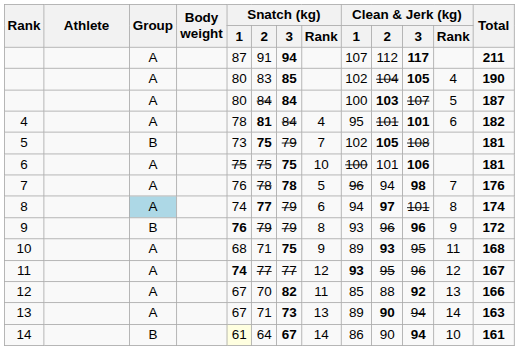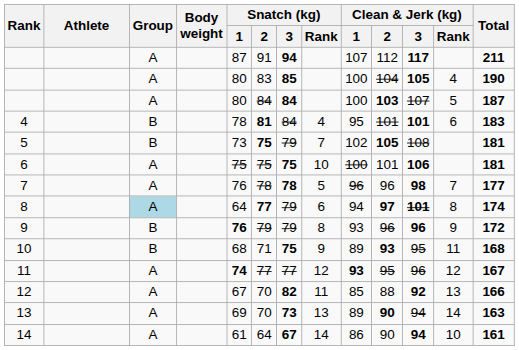(356, 79) 102 -> (356, 79) 100
(153, 121) A -> (153, 121) B
(494, 121) 182 -> (494, 121) 183
(387, 185) 94 -> (387, 185) 96
(494, 185) 176 -> (494, 185) 177
(239, 206) 74 -> (239, 206) 64
(418, 206) normal -> (418, 206) bold
(153, 249) A -> (153, 249) B
(239, 313) 67 -> (239, 313) 69
(264, 313) 71 -> (264, 313) 70
(153, 334) B -> (153, 334) A
(239, 334) lightyellow background -> (239, 334) no background
